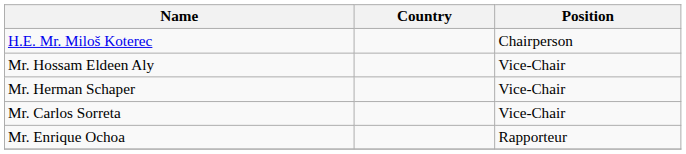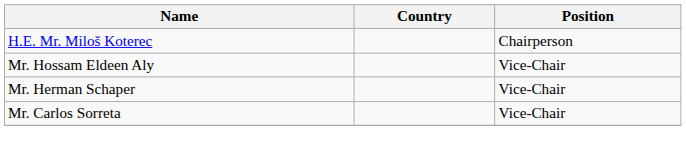- row: (66, 137)
